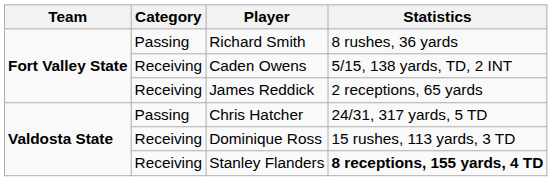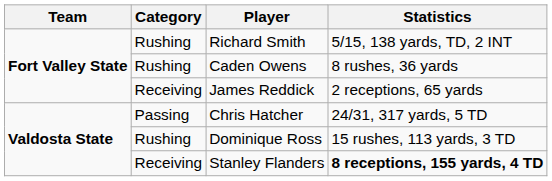(162, 41) Passing -> (163, 41) Rushing
(395, 41) 8 rushes, 36 yards -> (422, 41) 5/15, 138 yards, TD, 2 INT
(168, 65) Receiving -> (163, 65) Rushing
(422, 65) 5/15, 138 yards, TD, 2 INT -> (395, 65) 8 rushes, 36 yards
(168, 138) Receiving -> (163, 138) Rushing
